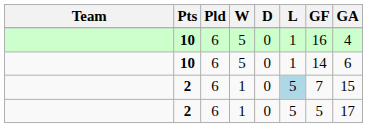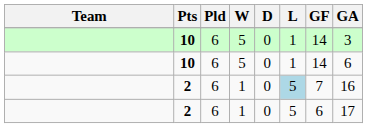(319, 39) 16 -> (319, 39) 14
(348, 39) 4 -> (348, 39) 3
(348, 87) 15 -> (348, 87) 16
(319, 110) 5 -> (319, 110) 6
